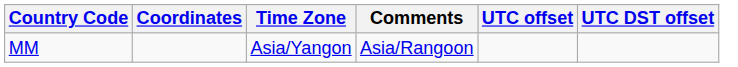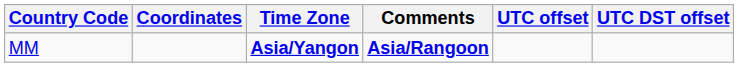(301, 47) normal -> (305, 47) bold
(417, 47) normal -> (428, 47) bold
